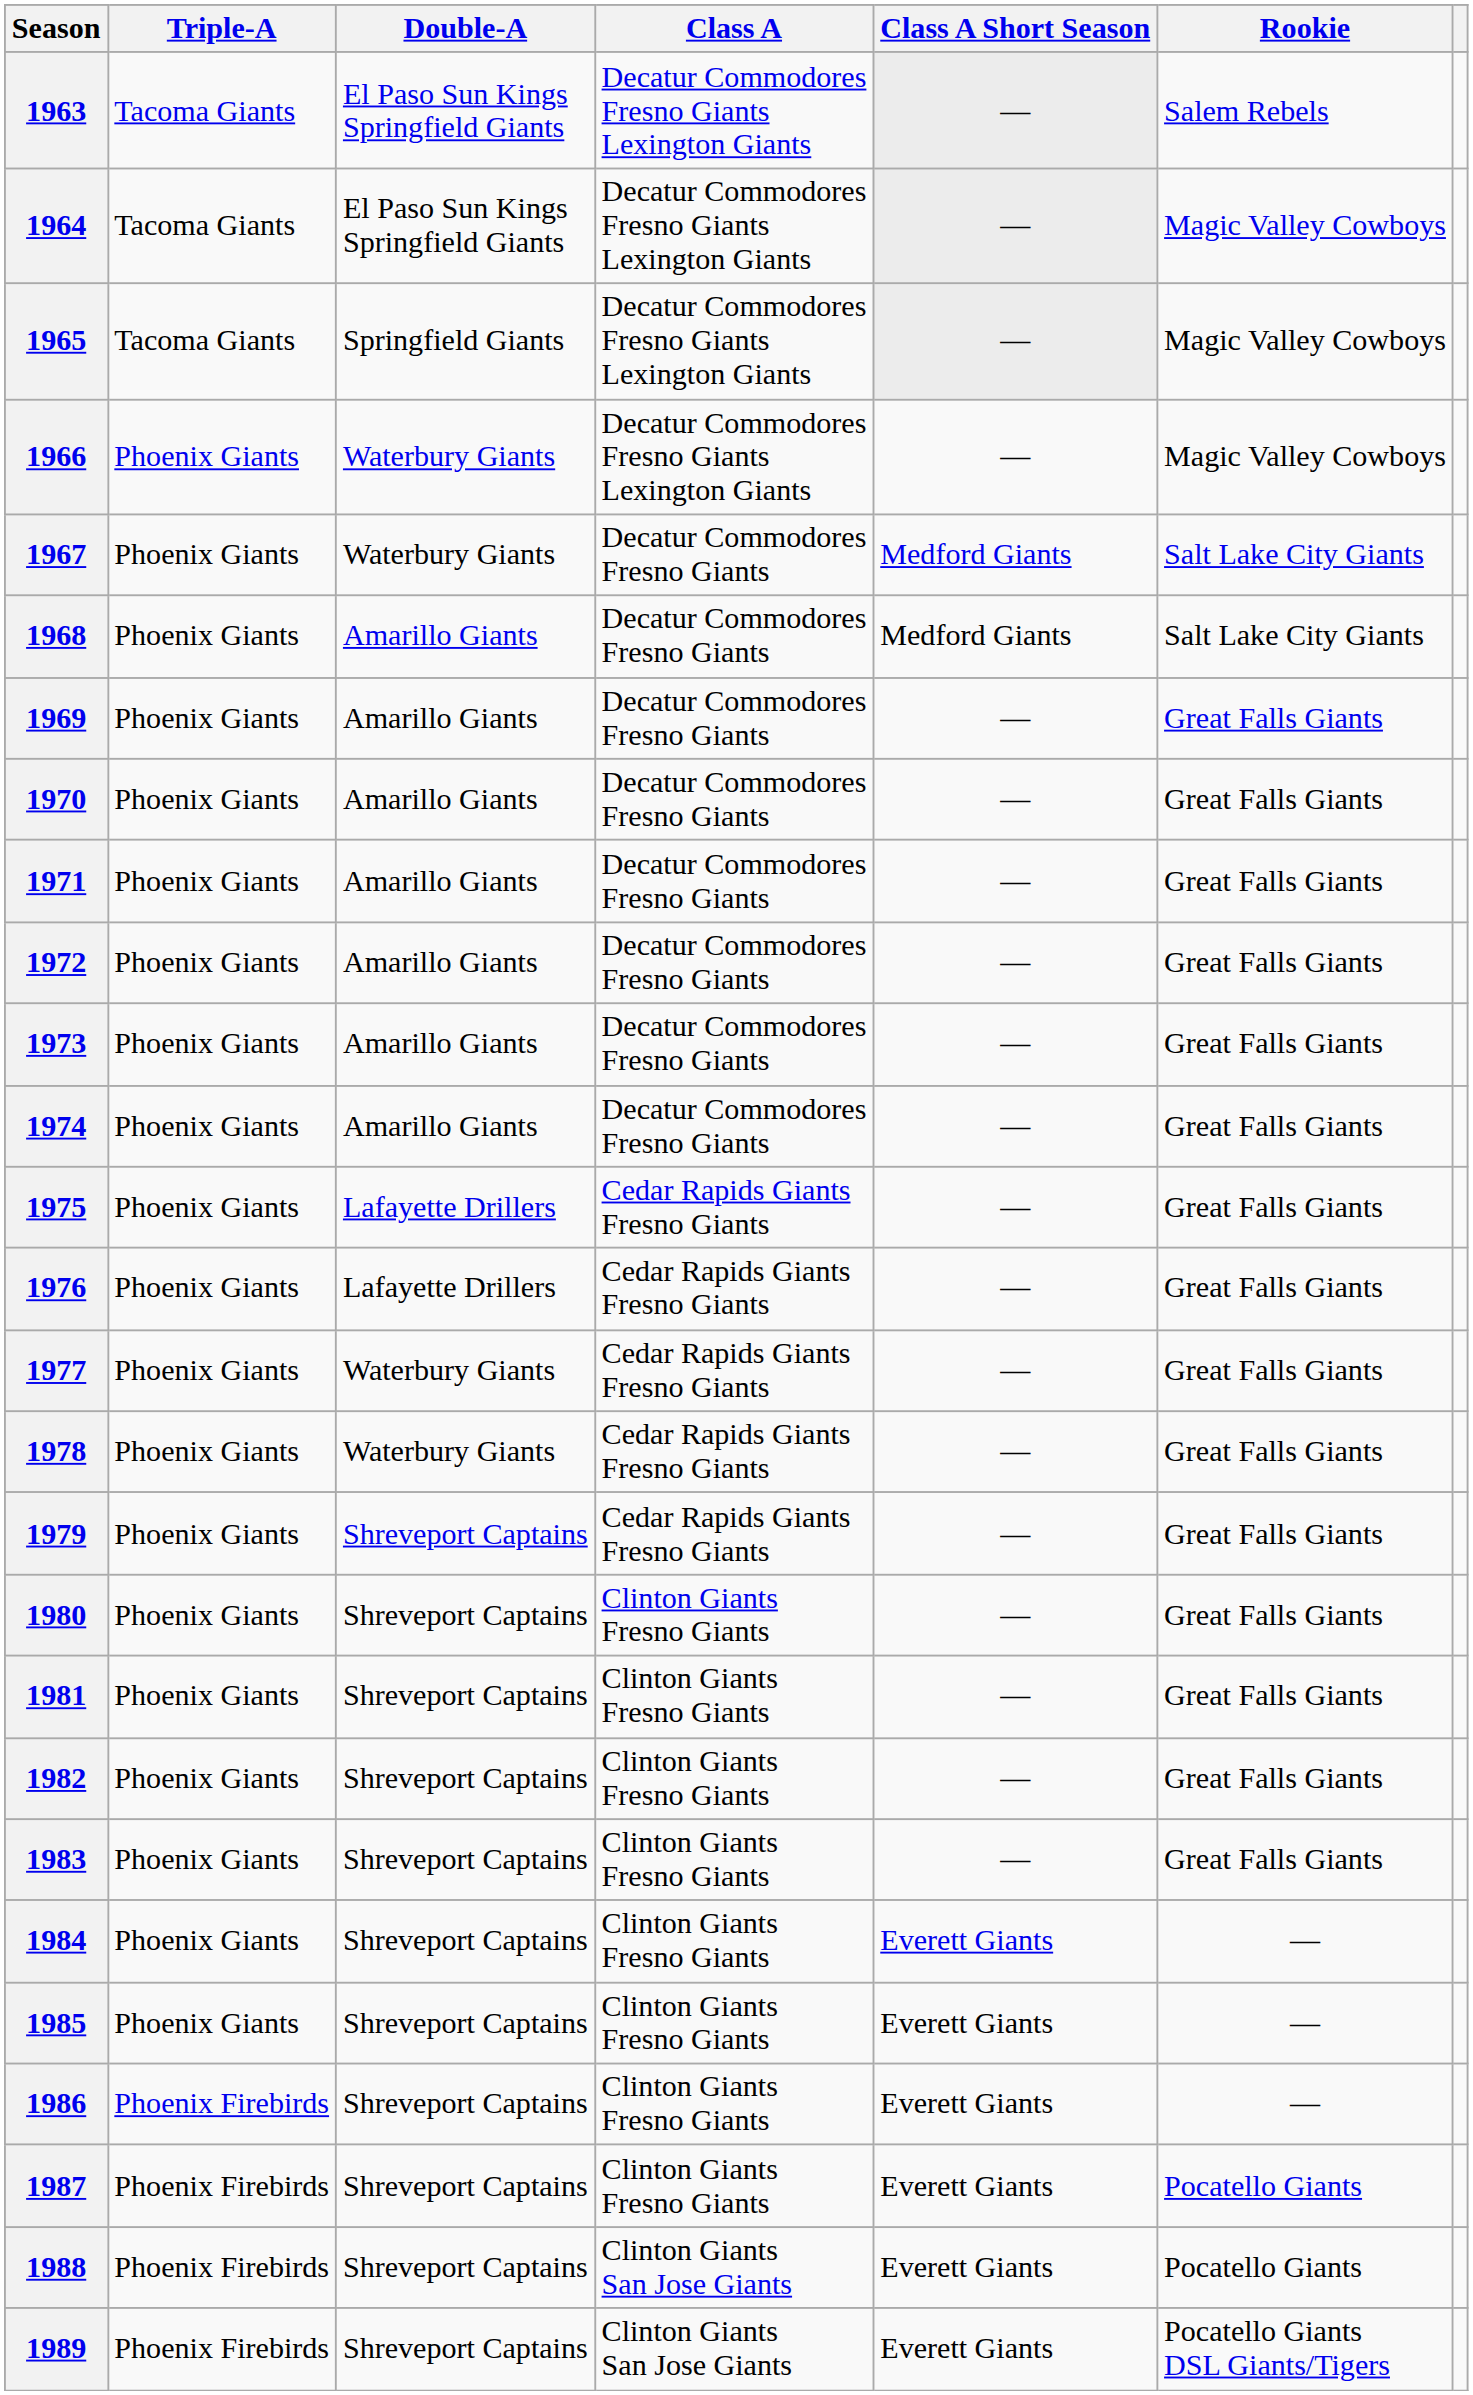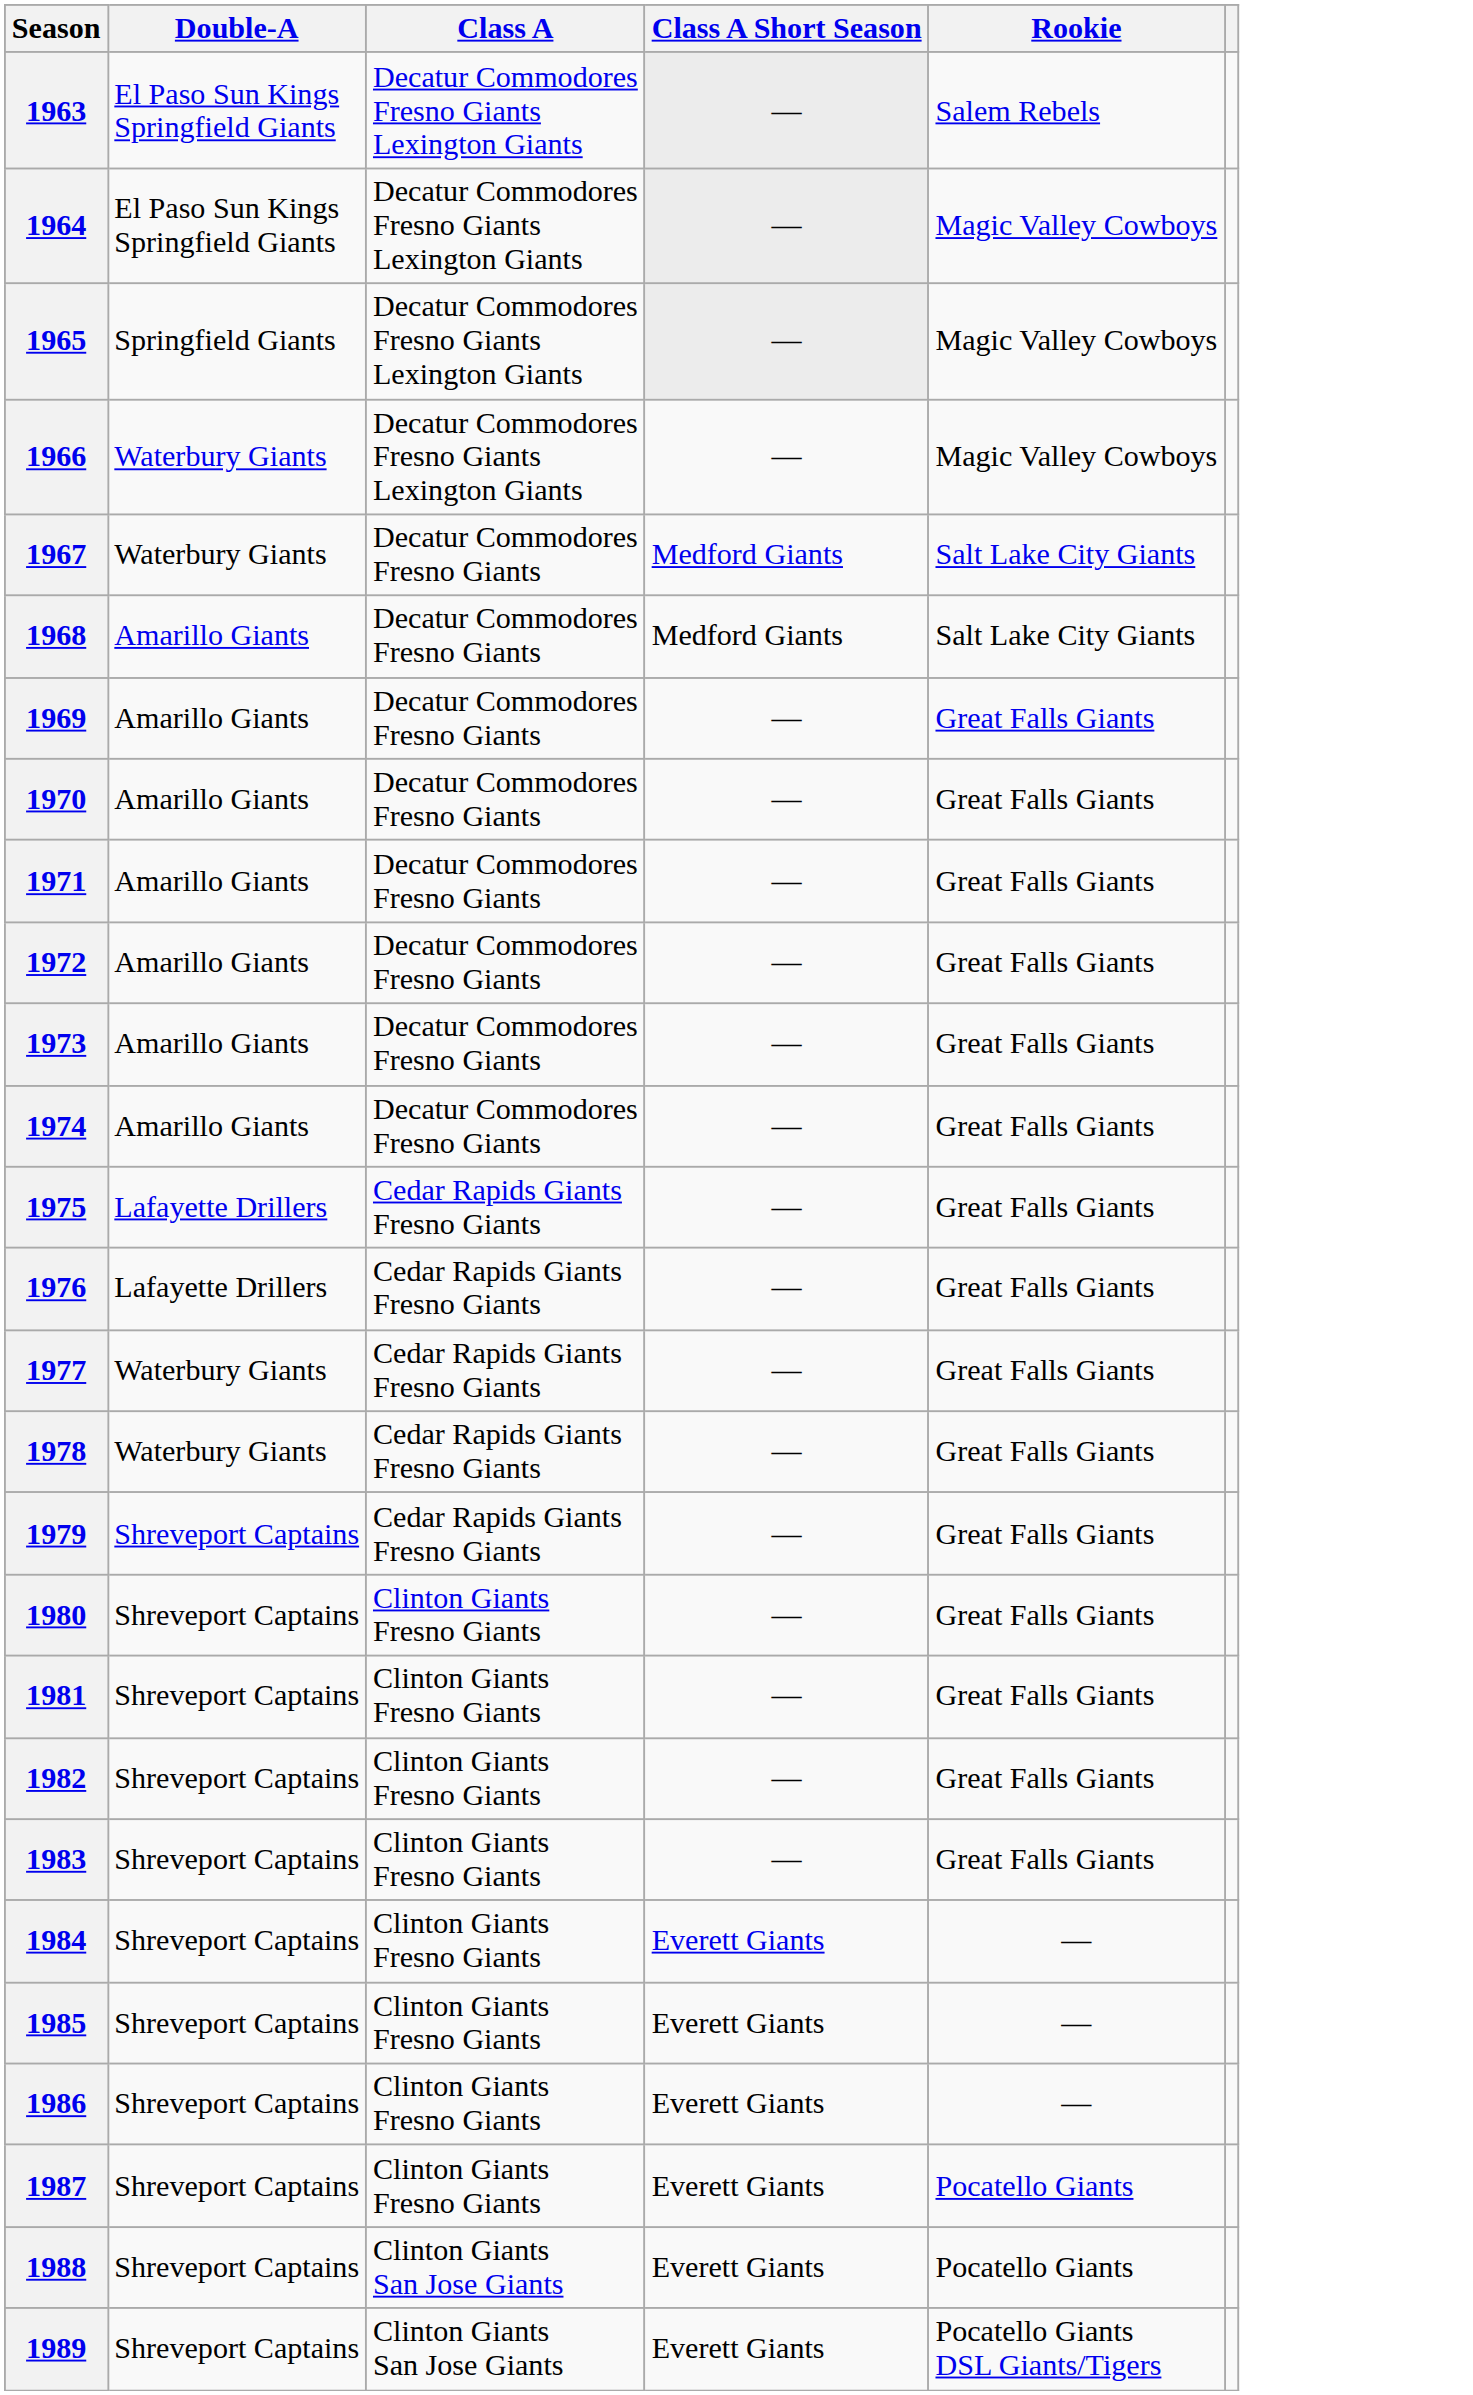- column: (222, 28)
